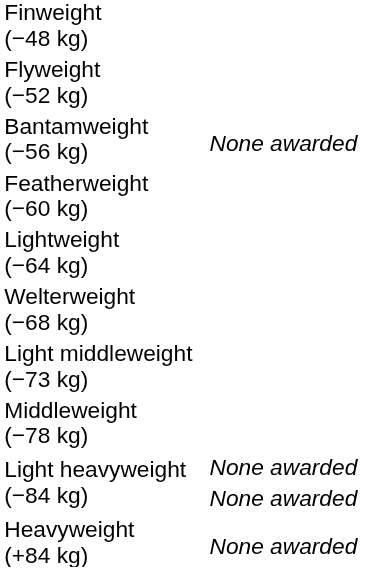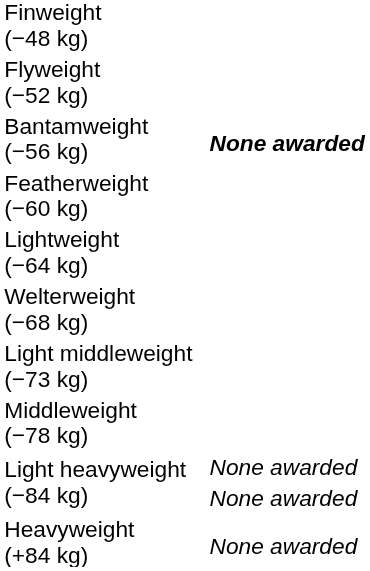(283, 142) normal -> (287, 142) bold
